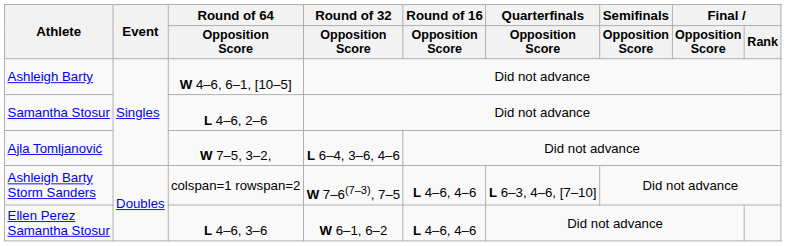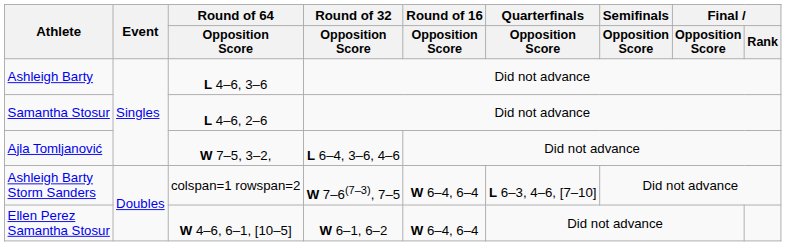(236, 85) W 4–6, 6–1, [10–5] -> (236, 85) L 4–6, 3–6
(445, 193) L 4–6, 4–6 -> (445, 193) W 6–4, 6–4
(236, 231) L 4–6, 3–6 -> (236, 231) W 4–6, 6–1, [10–5]
(445, 231) L 4–6, 4–6 -> (445, 231) W 6–4, 6–4
